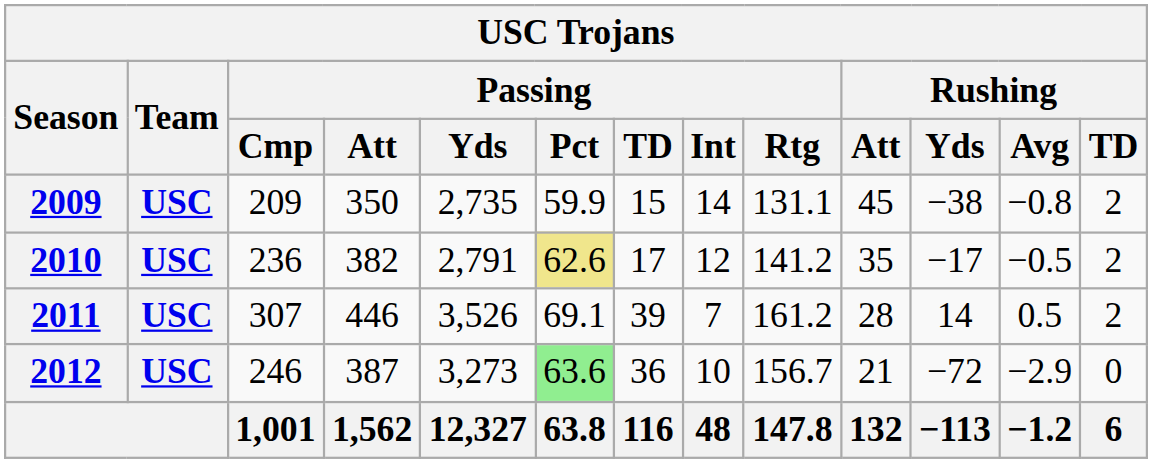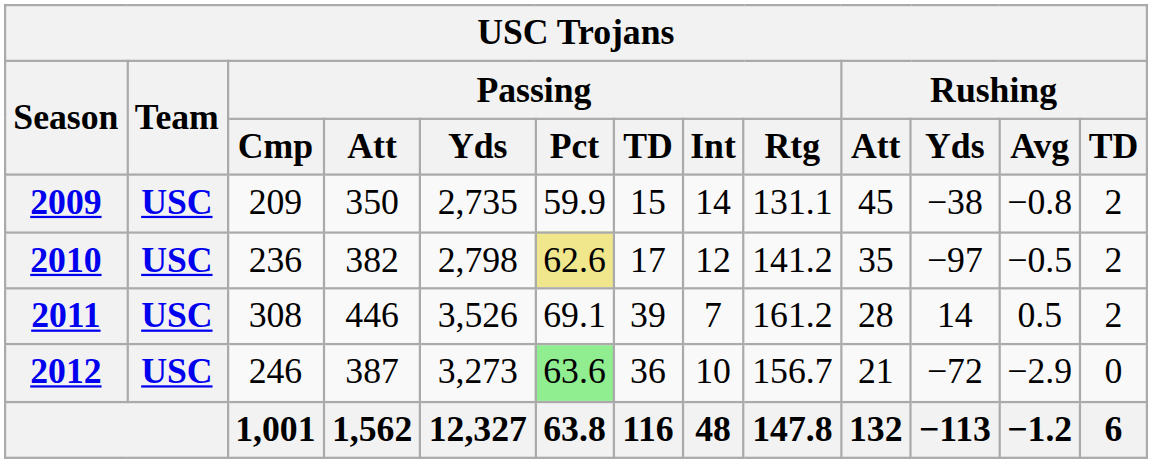(478, 259) 2,791 -> (478, 259) 2,798
(955, 259) −17 -> (955, 259) −97
(275, 315) 307 -> (275, 315) 308
